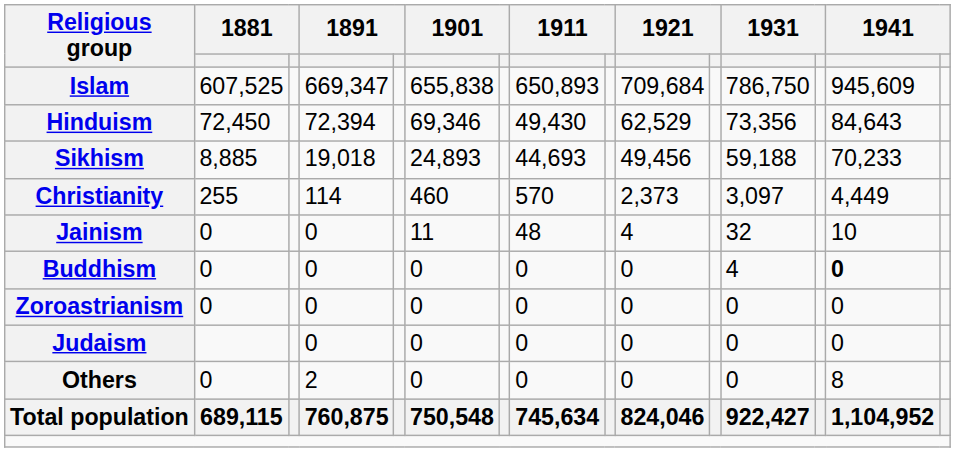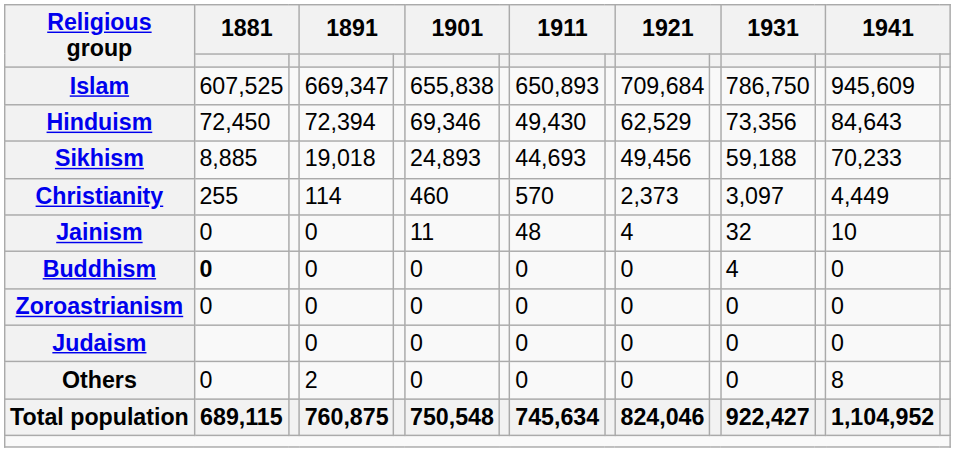(206, 269) normal -> (206, 269) bold
(837, 269) bold -> (837, 269) normal
